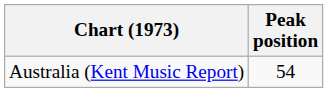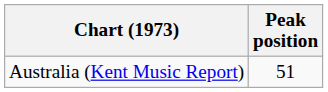(286, 71) 54 -> (286, 71) 51
